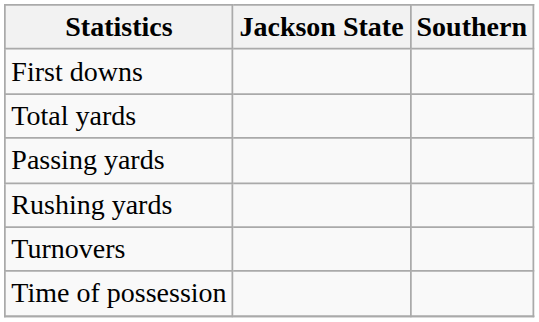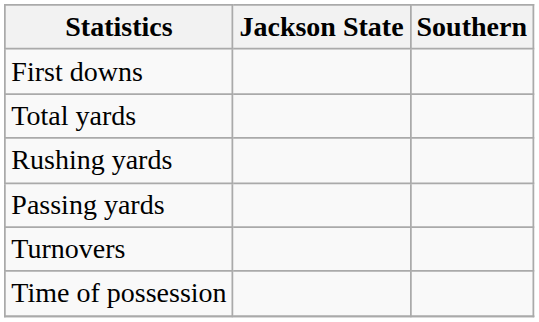rows swapped: (92, 204) <-> (88, 159)
